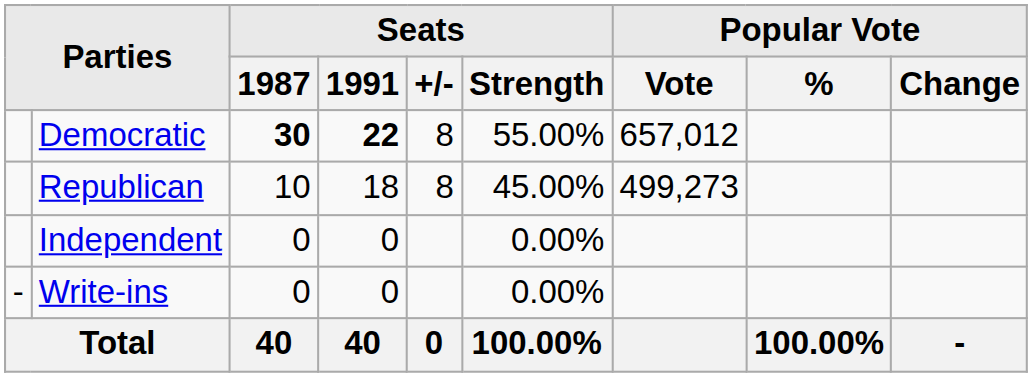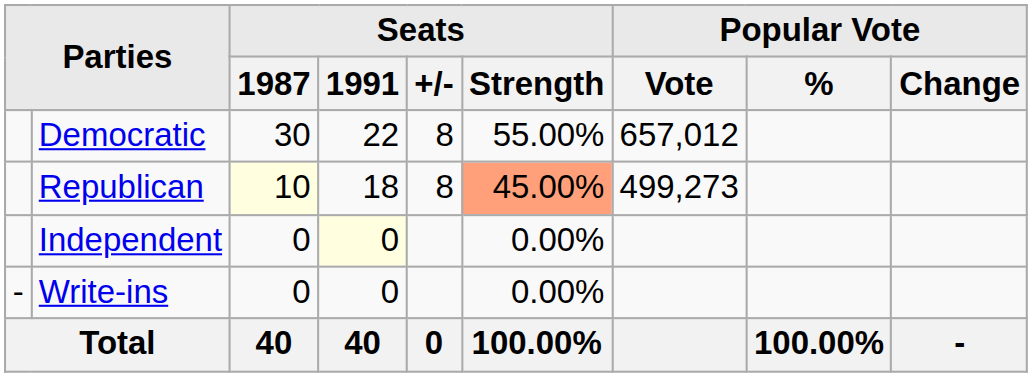(292, 135) bold -> (292, 135) normal
(381, 135) bold -> (381, 135) normal
(292, 187) no background -> (292, 187) lightyellow background
(549, 187) no background -> (549, 187) lightsalmon background
(390, 239) no background -> (390, 239) lightyellow background
